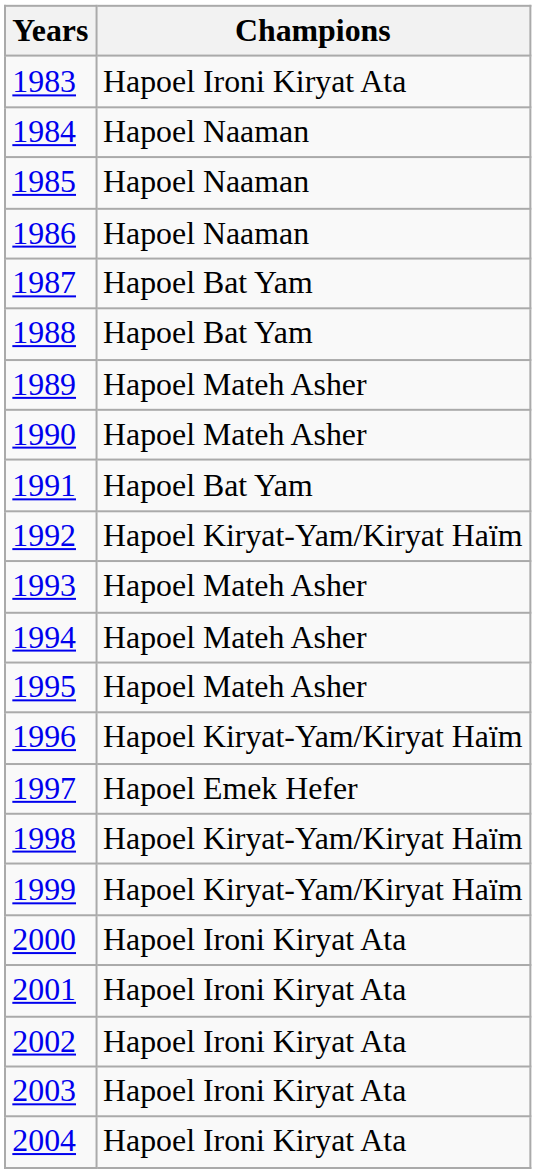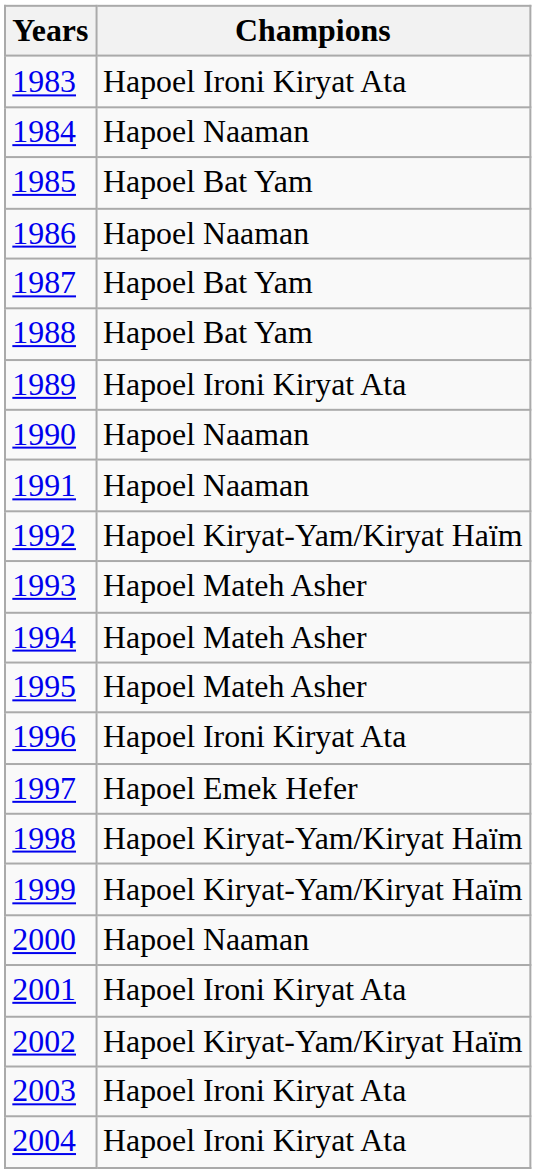(206, 182) Hapoel Naaman -> (208, 182) Hapoel Bat Yam
(235, 384) Hapoel Mateh Asher -> (255, 384) Hapoel Ironi Kiryat Ata
(235, 434) Hapoel Mateh Asher -> (206, 434) Hapoel Naaman
(208, 485) Hapoel Bat Yam -> (206, 485) Hapoel Naaman
(313, 737) Hapoel Kiryat-Yam/Kiryat Haïm -> (255, 737) Hapoel Ironi Kiryat Ata
(255, 939) Hapoel Ironi Kiryat Ata -> (206, 939) Hapoel Naaman
(255, 1040) Hapoel Ironi Kiryat Ata -> (313, 1040) Hapoel Kiryat-Yam/Kiryat Haïm
